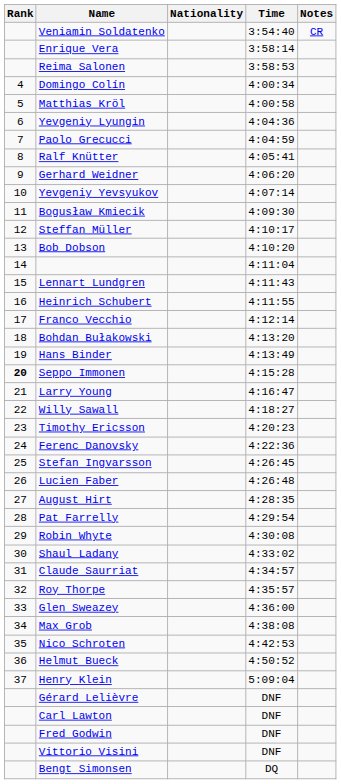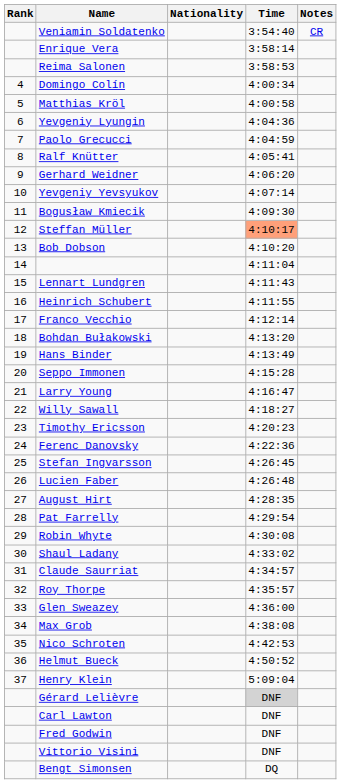(272, 230) no background -> (272, 230) lightsalmon background
(20, 374) bold -> (20, 374) normal
(272, 698) no background -> (272, 698) lightgrey background
